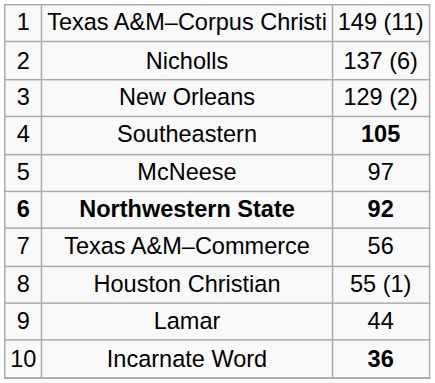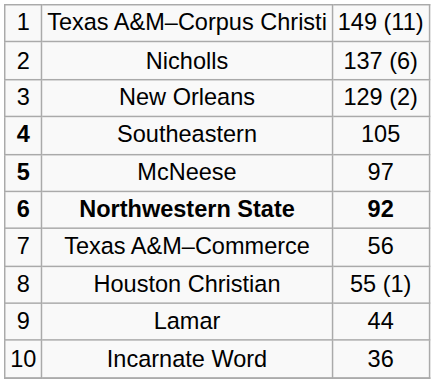(23, 135) normal -> (23, 135) bold
(381, 135) bold -> (381, 135) normal
(23, 172) normal -> (23, 172) bold
(381, 358) bold -> (381, 358) normal
